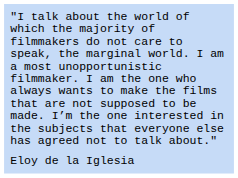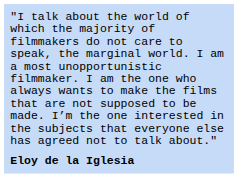(72, 161) normal -> (72, 161) bold
